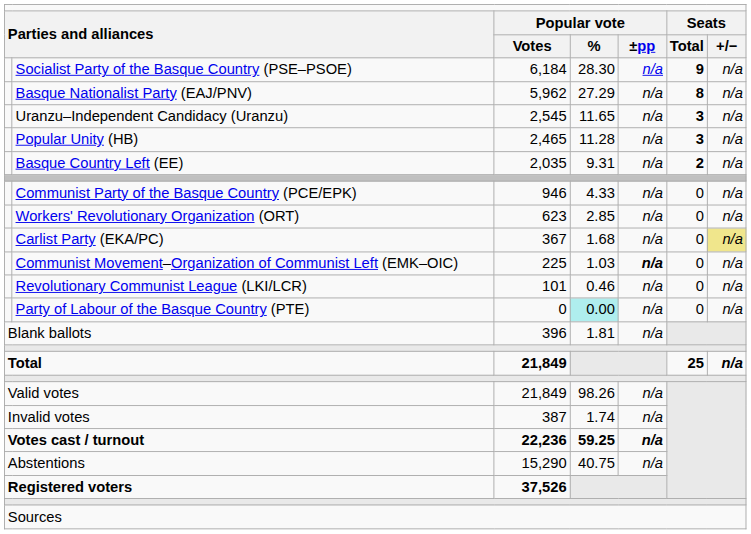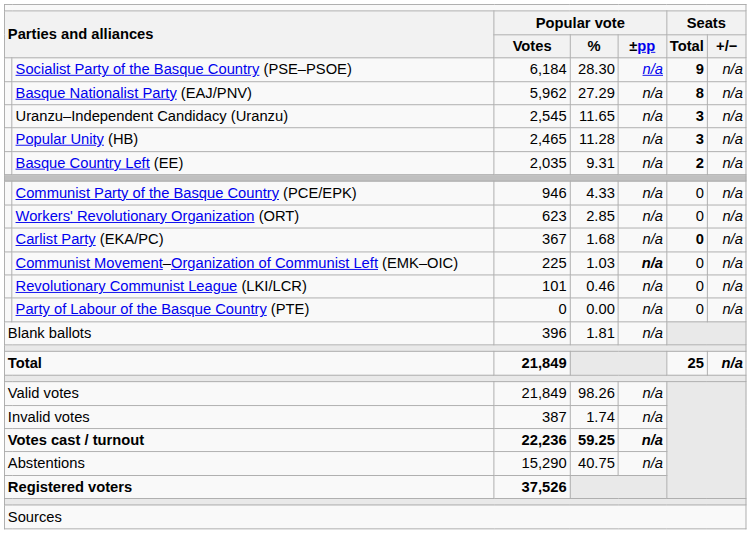(700, 239) normal -> (700, 239) bold
(733, 239) khaki background -> (733, 239) no background
(600, 309) paleturquoise background -> (600, 309) no background
